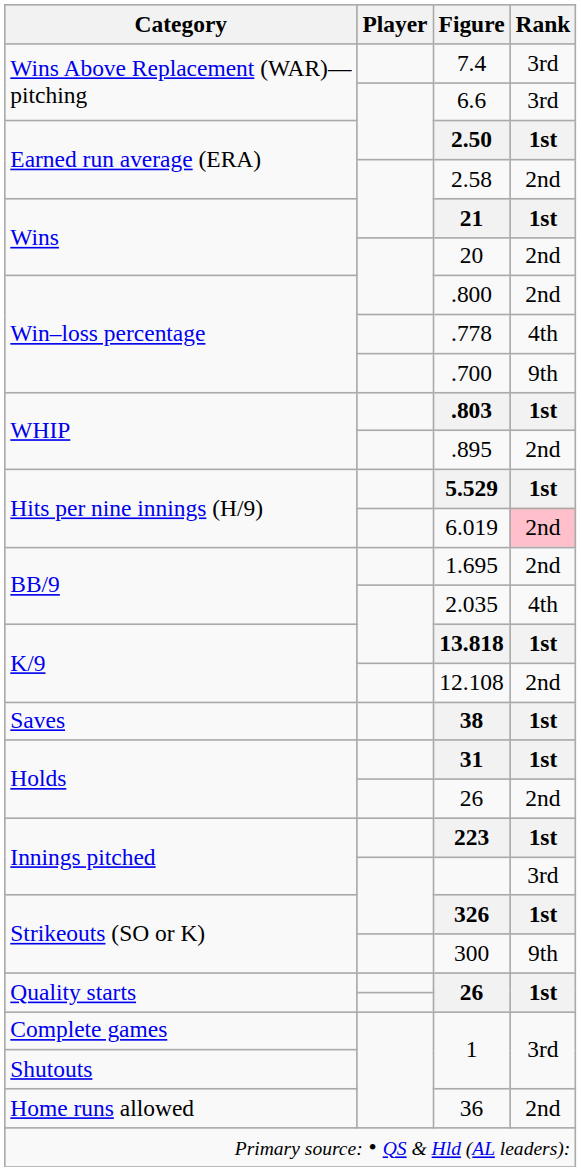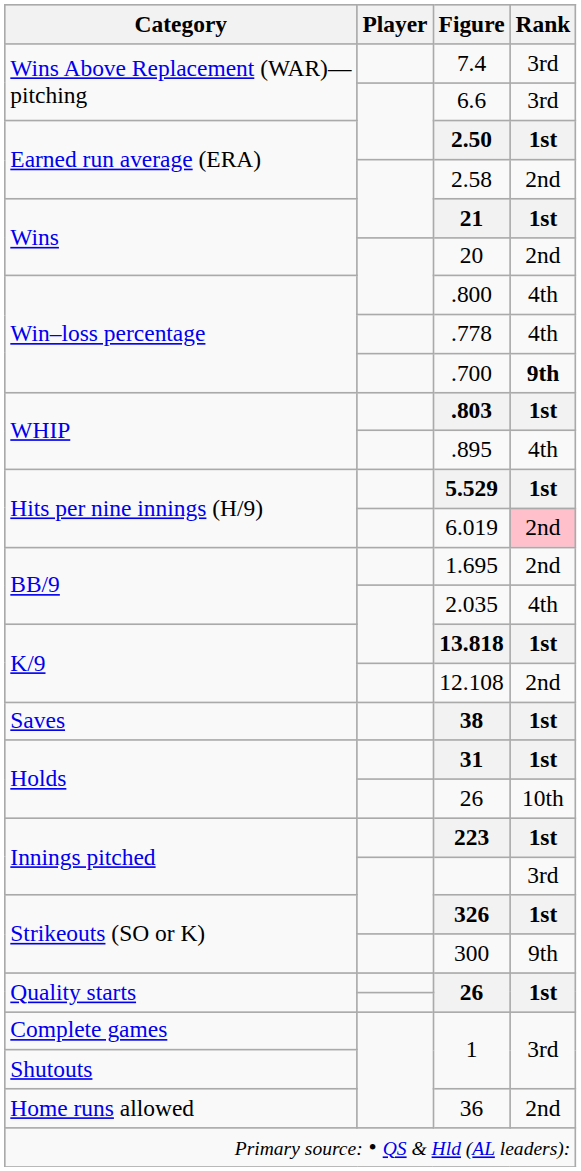(543, 295) 2nd -> (543, 295) 4th
(543, 372) normal -> (543, 372) bold
(543, 450) 2nd -> (543, 450) 4th
(543, 798) 2nd -> (543, 798) 10th
